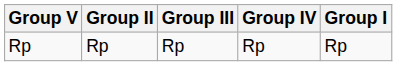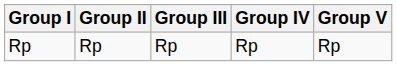columns swapped: (356, 18) <-> (43, 18)
